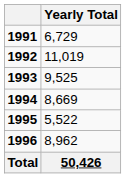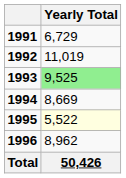(61, 78) no background -> (61, 78) lightgreen background
(61, 120) no background -> (61, 120) lightyellow background
